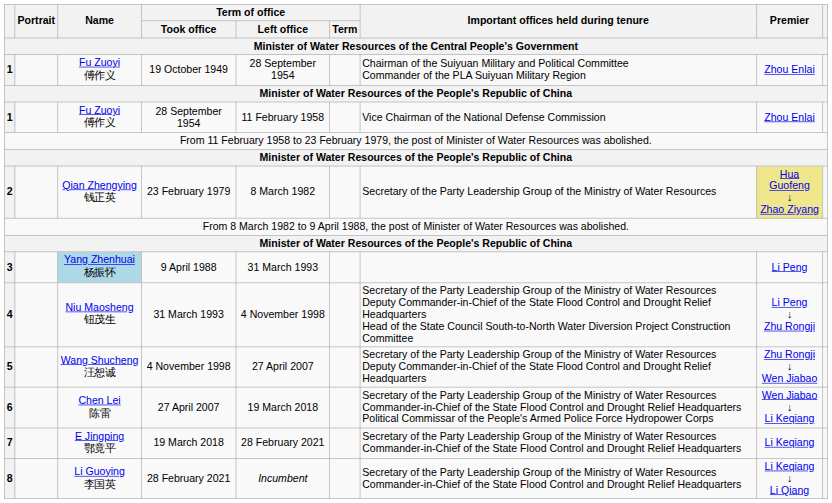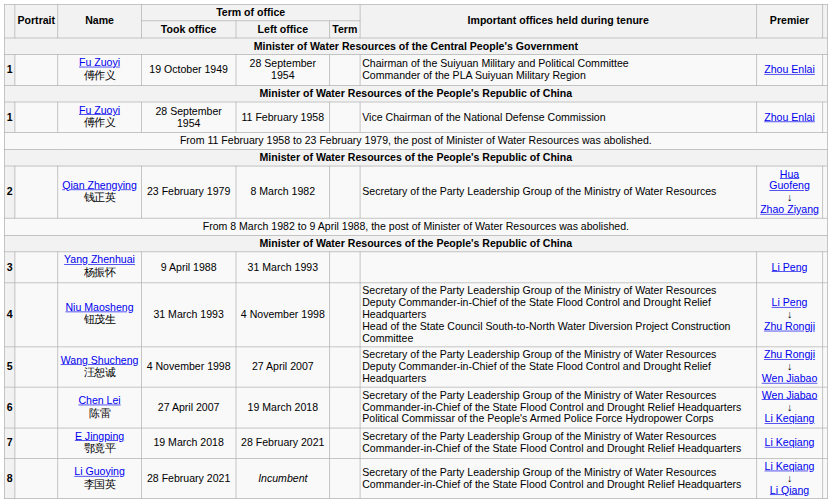(790, 192) khaki background -> (790, 192) no background
(100, 266) lightblue background -> (100, 266) no background
